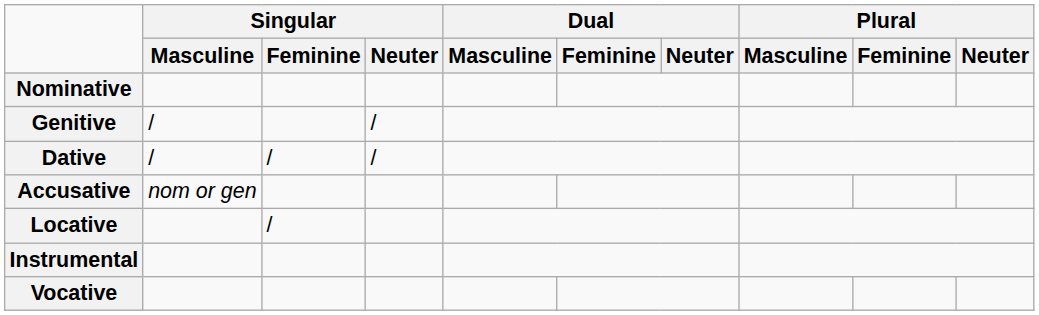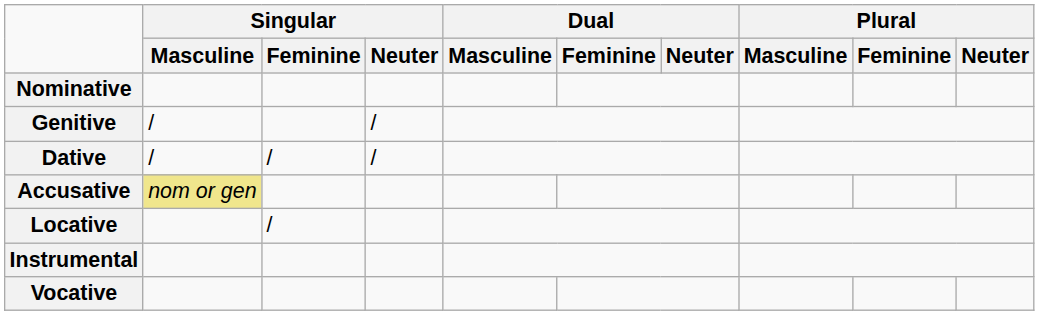(202, 191) no background -> (202, 191) khaki background
